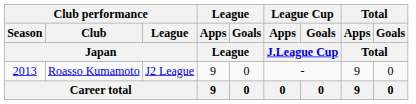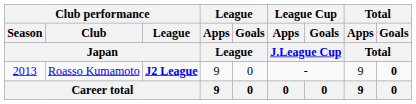(170, 71) normal -> (171, 71) bold
(391, 71) normal -> (394, 71) bold
